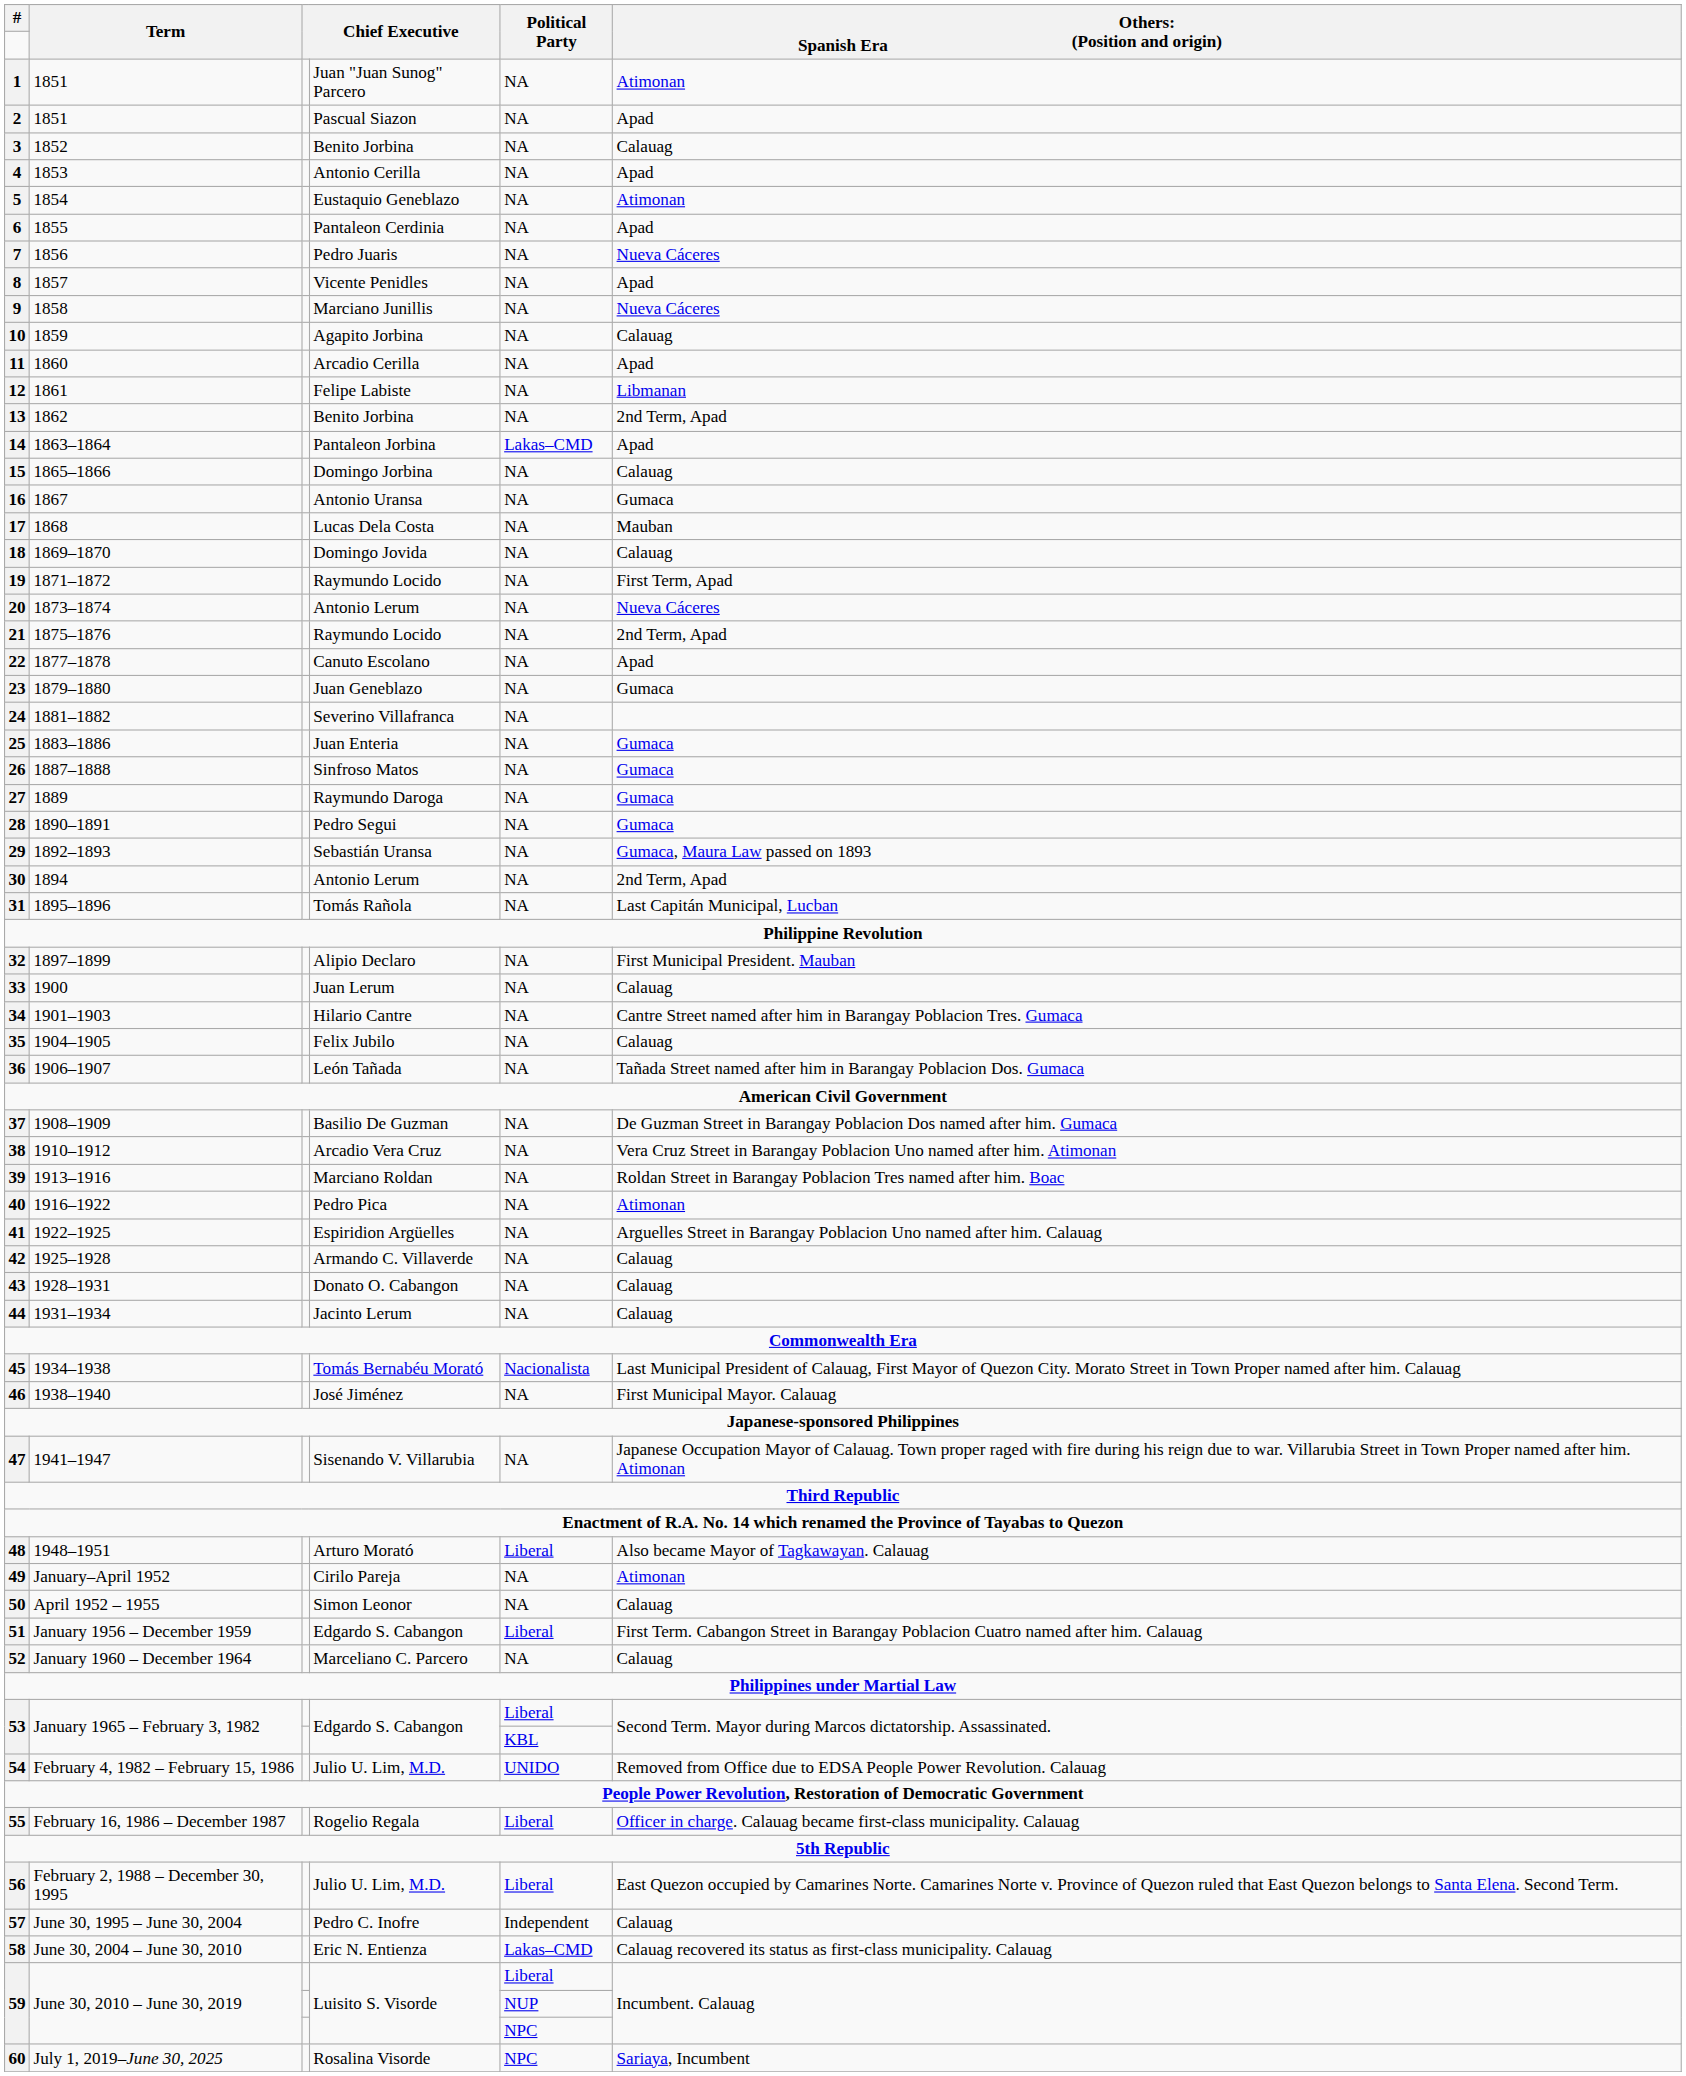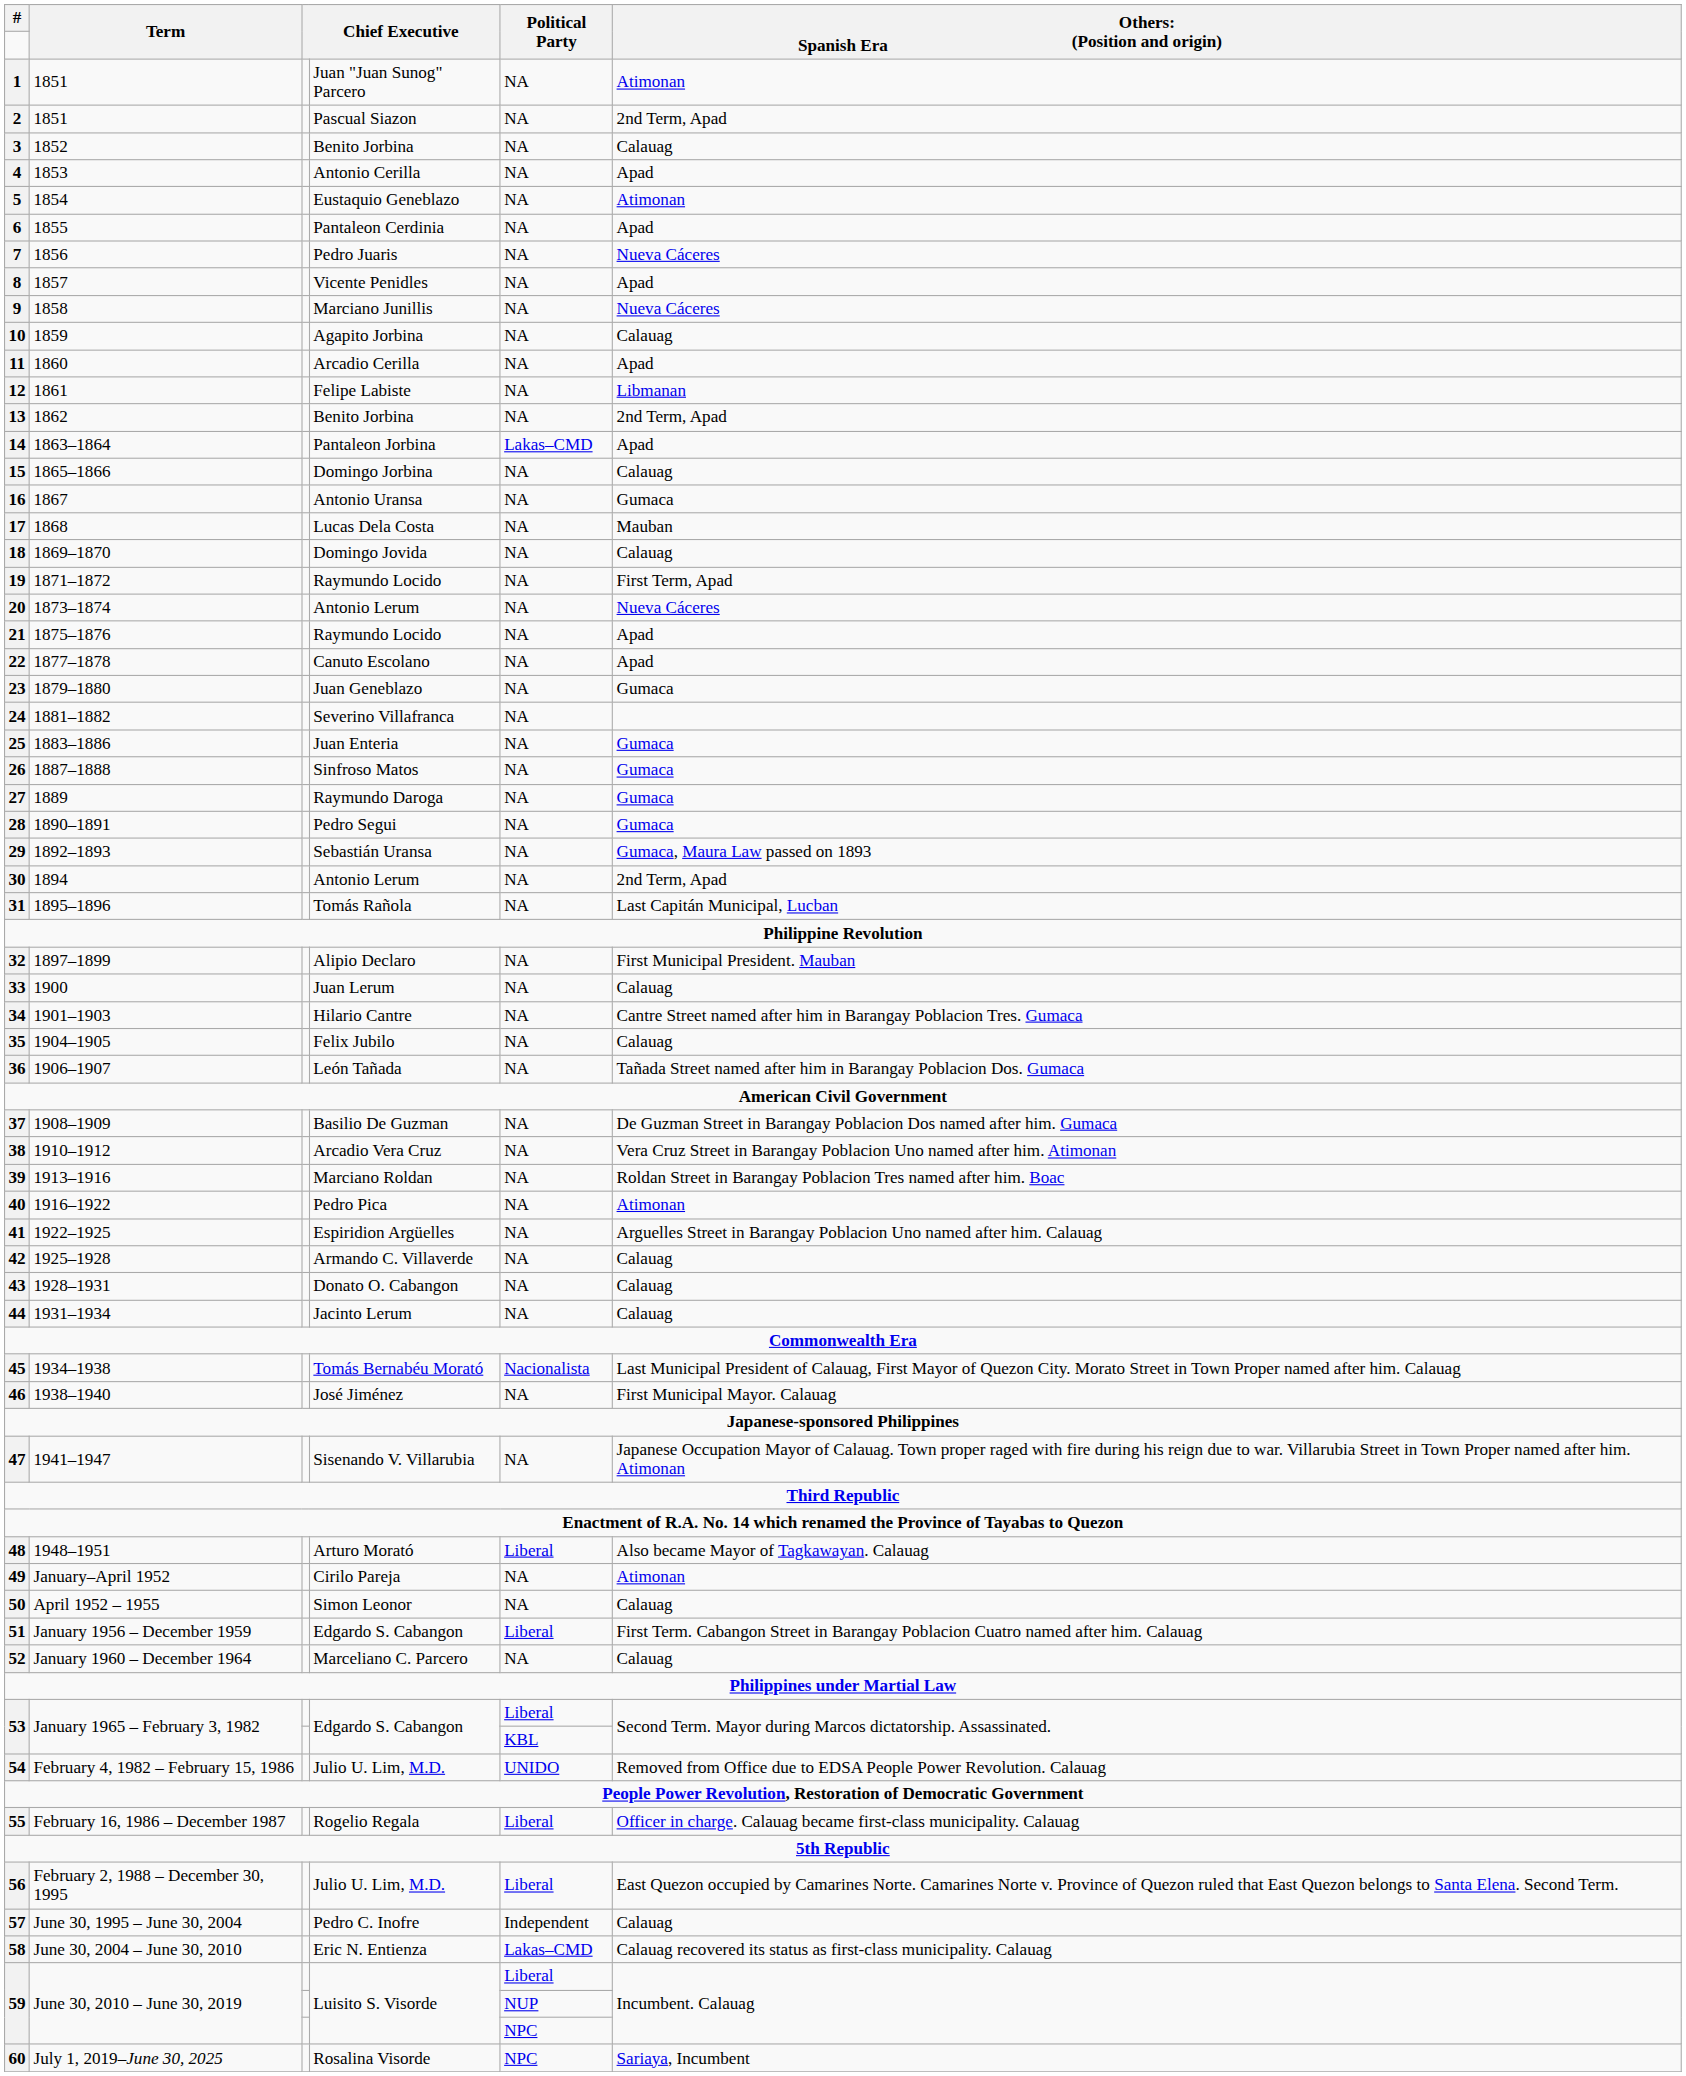(635, 118) Apad -> (672, 118) 2nd Term, Apad
(672, 634) 2nd Term, Apad -> (635, 634) Apad
